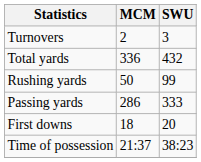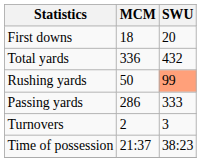rows swapped: (40, 124) <-> (36, 37)
(169, 80) no background -> (169, 80) lightsalmon background
